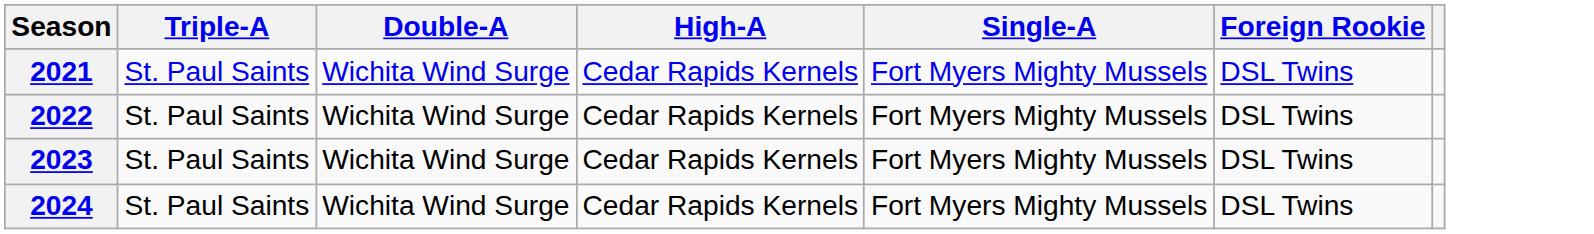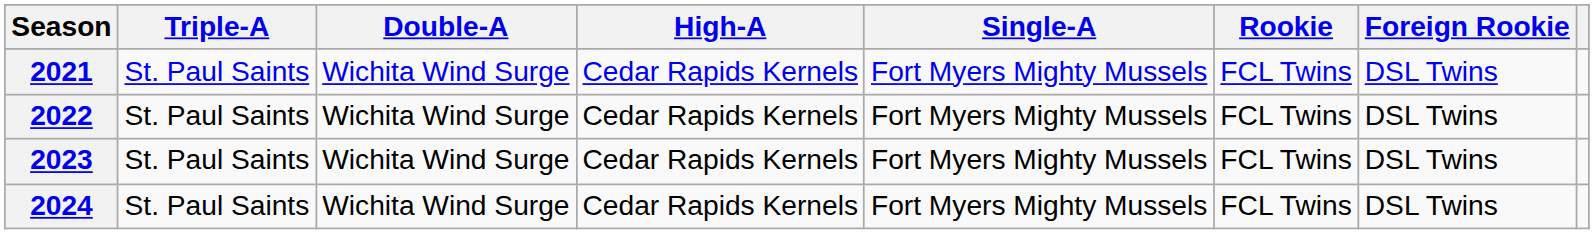+ column: (1286, 26)
